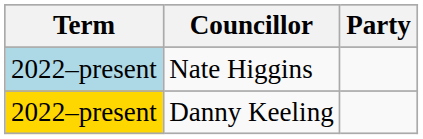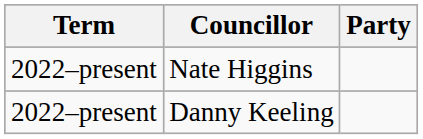(84, 68) lightblue background -> (84, 68) no background
(84, 111) gold background -> (84, 111) no background
